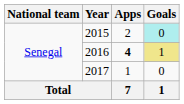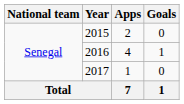(161, 33) paleturquoise background -> (161, 33) no background
(128, 52) bold -> (128, 52) normal
(161, 52) khaki background -> (161, 52) no background
